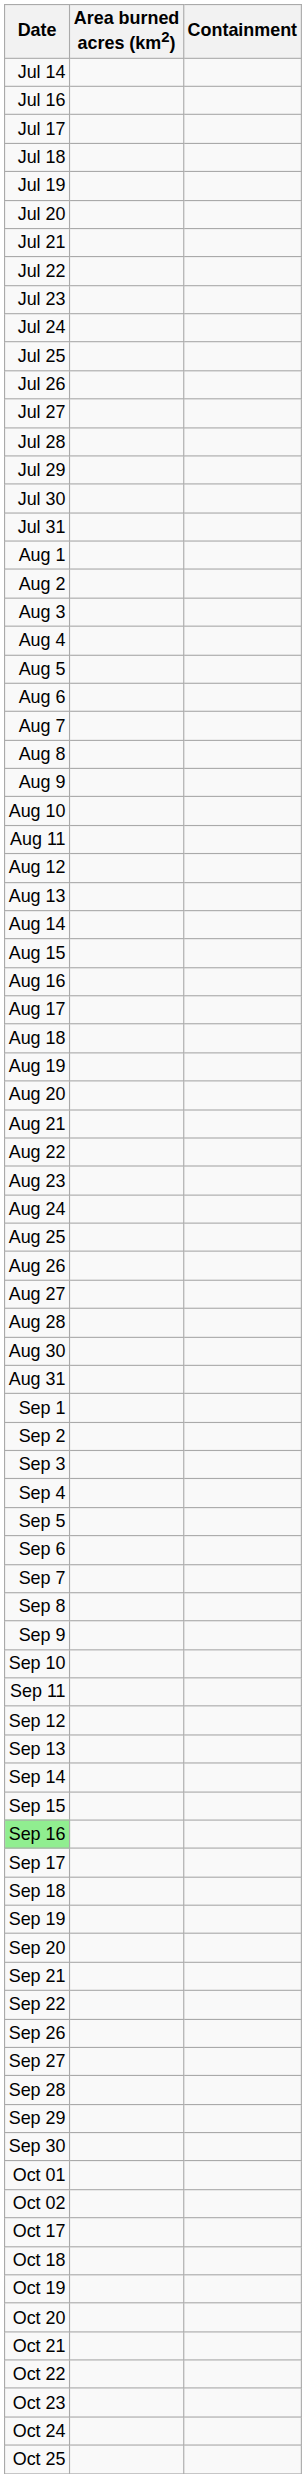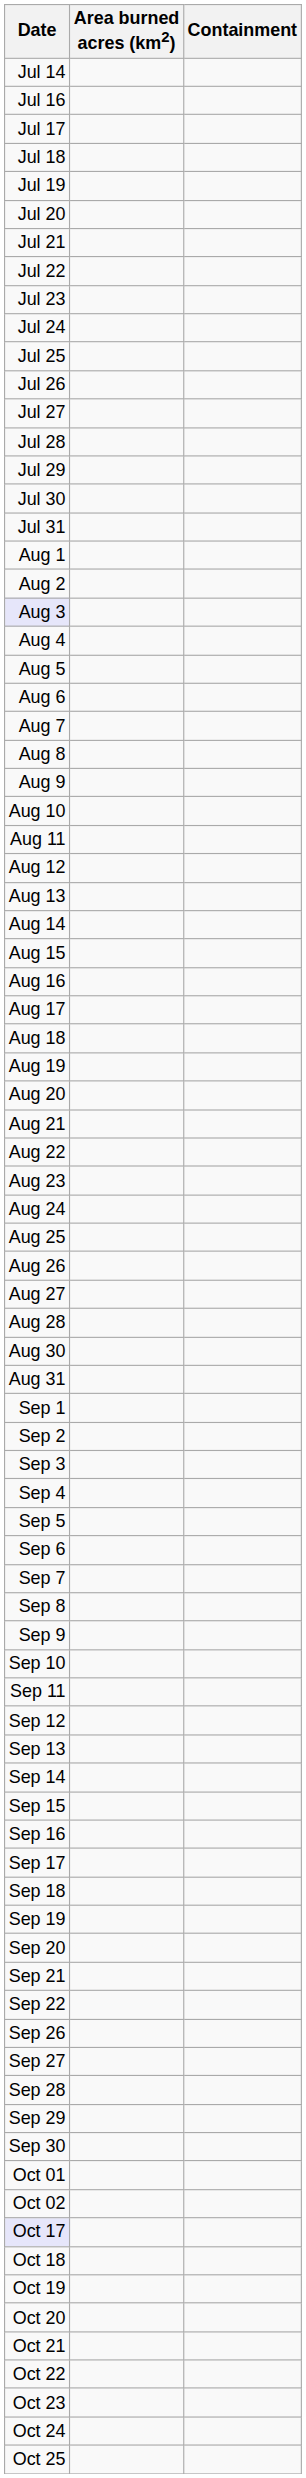(42, 612) no background -> (42, 612) lavender background
(37, 1834) lightgreen background -> (37, 1834) no background
(39, 2232) no background -> (39, 2232) lavender background
